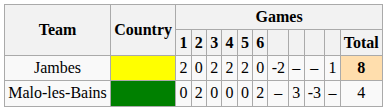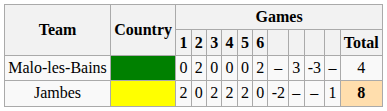rows swapped: (58, 67) <-> (58, 93)
